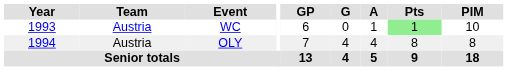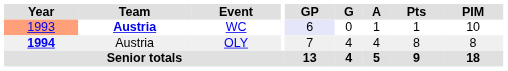(42, 27) no background -> (41, 27) lightsalmon background
(132, 27) normal -> (135, 27) bold
(306, 27) no background -> (310, 27) lavender background
(415, 27) lightgreen background -> (416, 27) no background
(42, 43) normal -> (41, 43) bold
